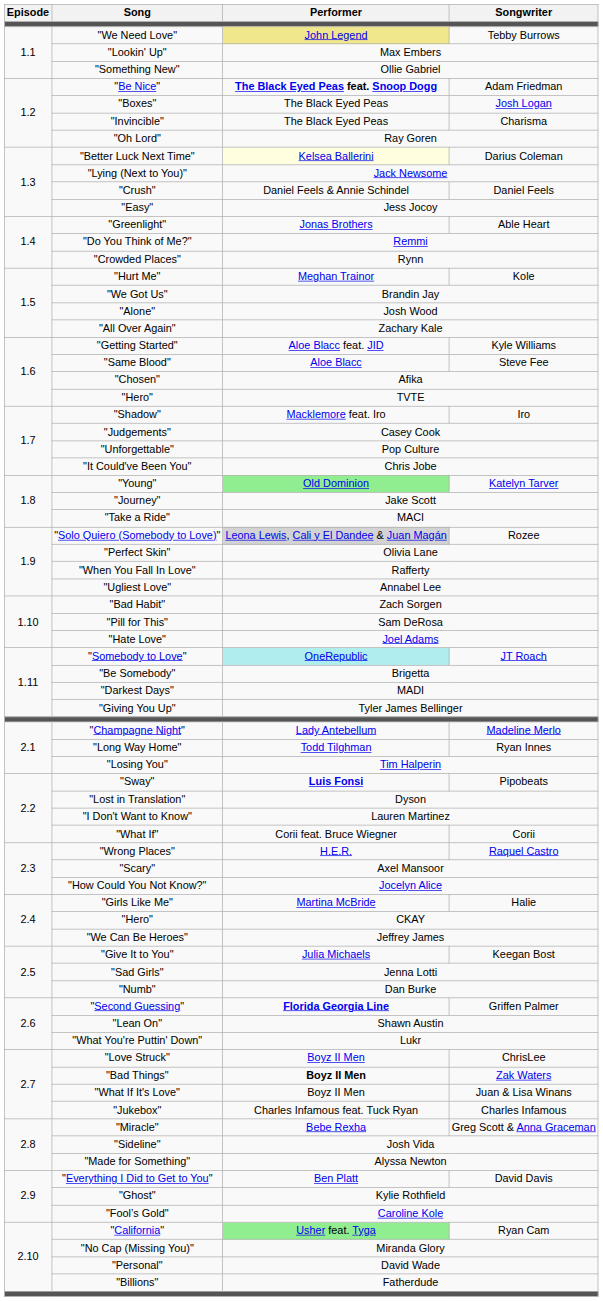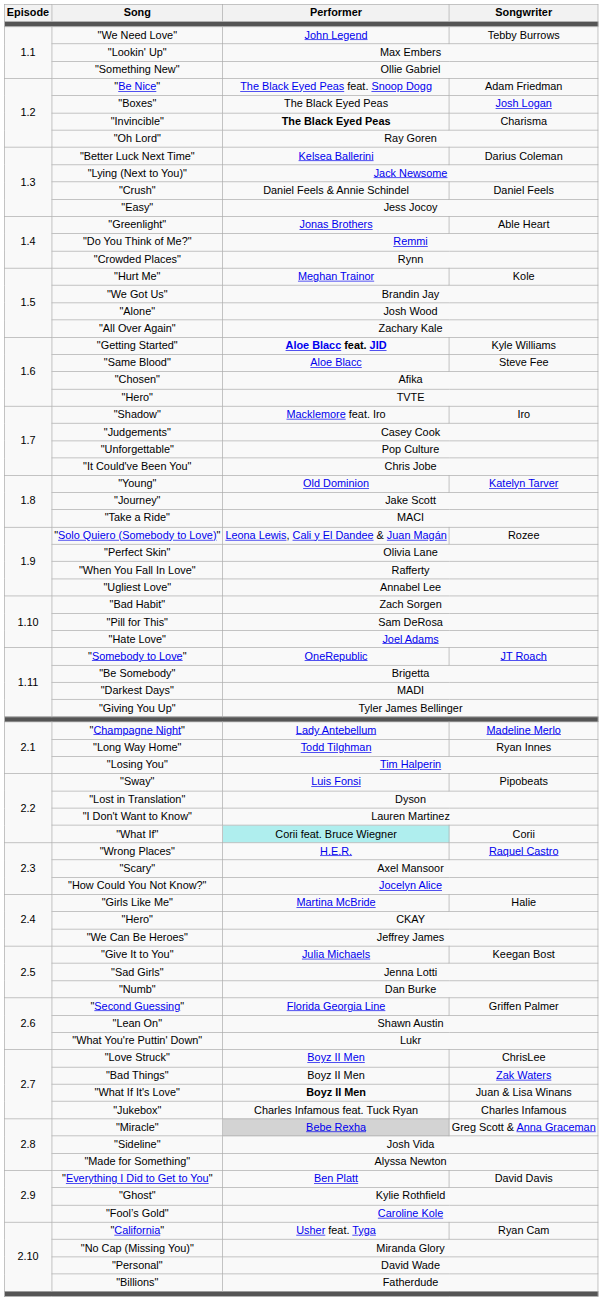(336, 35) khaki background -> (336, 35) no background
(336, 87) bold -> (336, 87) normal
(336, 121) normal -> (336, 121) bold
(336, 156) lightyellow background -> (336, 156) no background
(336, 345) normal -> (336, 345) bold
(336, 484) lightgreen background -> (336, 484) no background
(336, 535) lightgrey background -> (336, 535) no background
(336, 656) paleturquoise background -> (336, 656) no background
(336, 782) bold -> (336, 782) normal
(336, 834) no background -> (336, 834) paleturquoise background
(336, 1006) bold -> (336, 1006) normal
(336, 1075) bold -> (336, 1075) normal
(336, 1092) normal -> (336, 1092) bold
(336, 1127) no background -> (336, 1127) lightgrey background
(336, 1231) lightgreen background -> (336, 1231) no background
